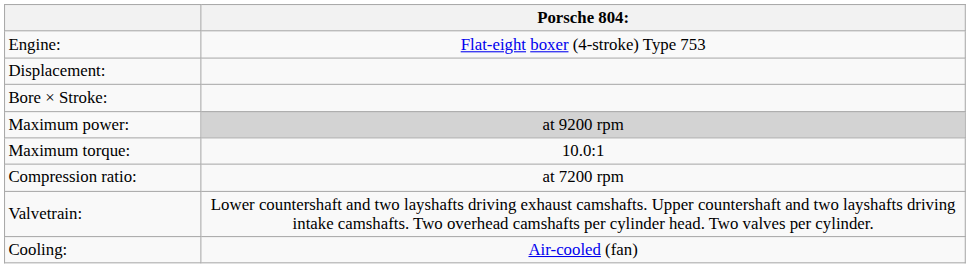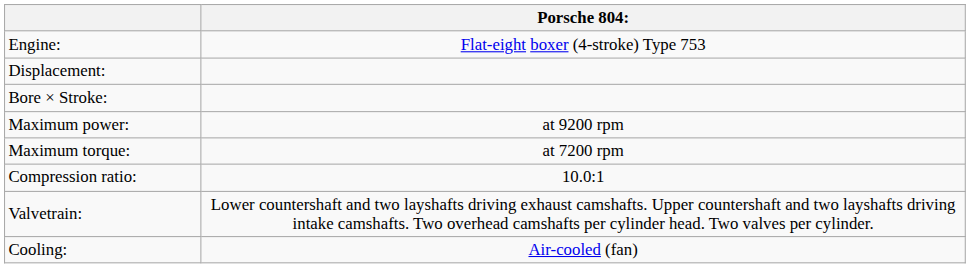(583, 124) lightgrey background -> (583, 124) no background
(583, 151) 10.0:1 -> (583, 151) at 7200 rpm
(583, 177) at 7200 rpm -> (583, 177) 10.0:1
